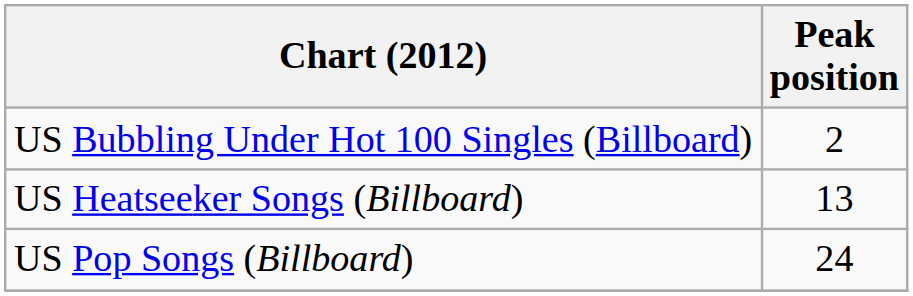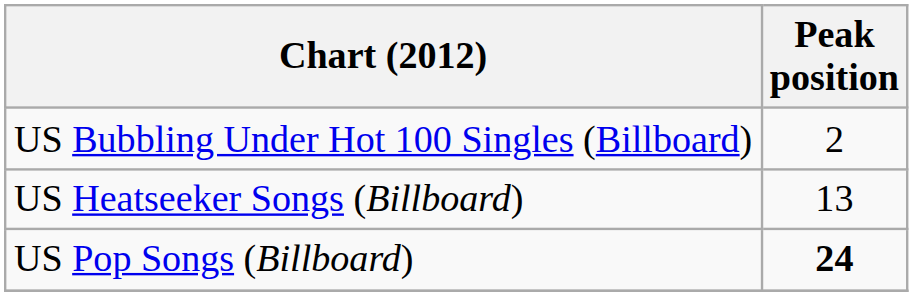(834, 258) normal -> (834, 258) bold
